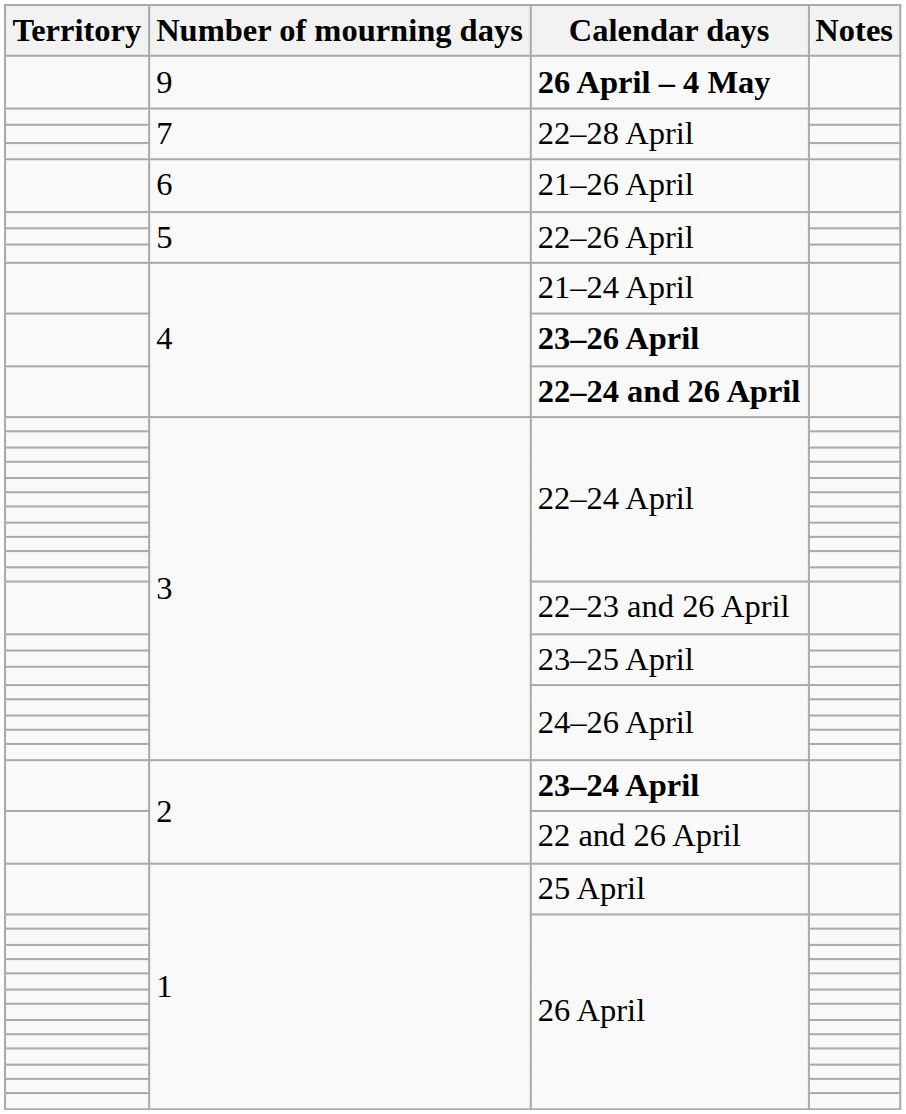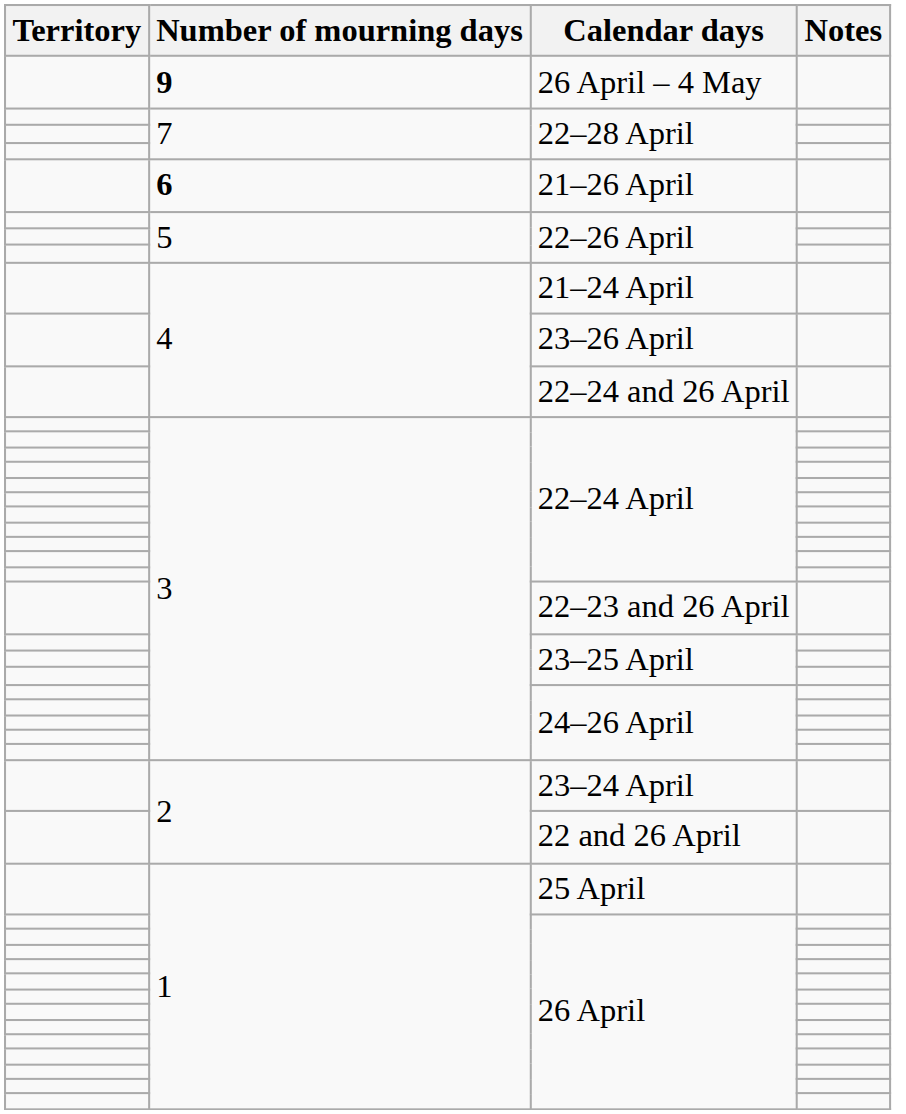(164, 81) normal -> (164, 81) bold
(654, 81) bold -> (650, 81) normal
(164, 184) normal -> (164, 184) bold
(619, 339) bold -> (616, 339) normal
(669, 390) bold -> (664, 390) normal
(619, 784) bold -> (616, 784) normal
